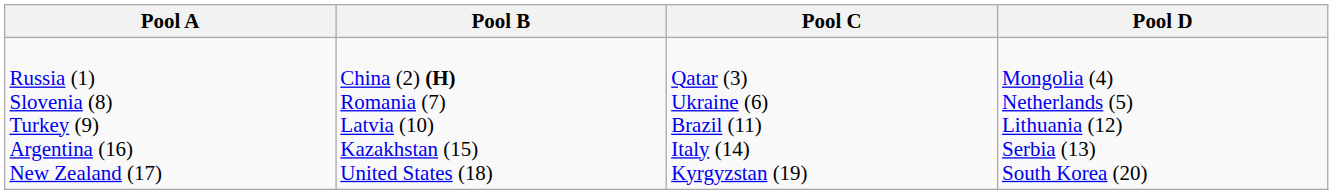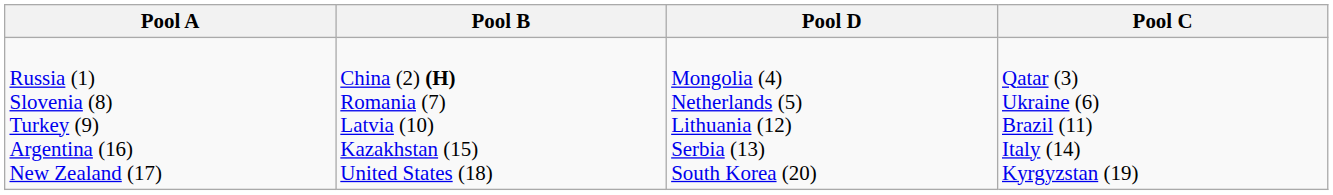columns swapped: (832, 21) <-> (1163, 21)
